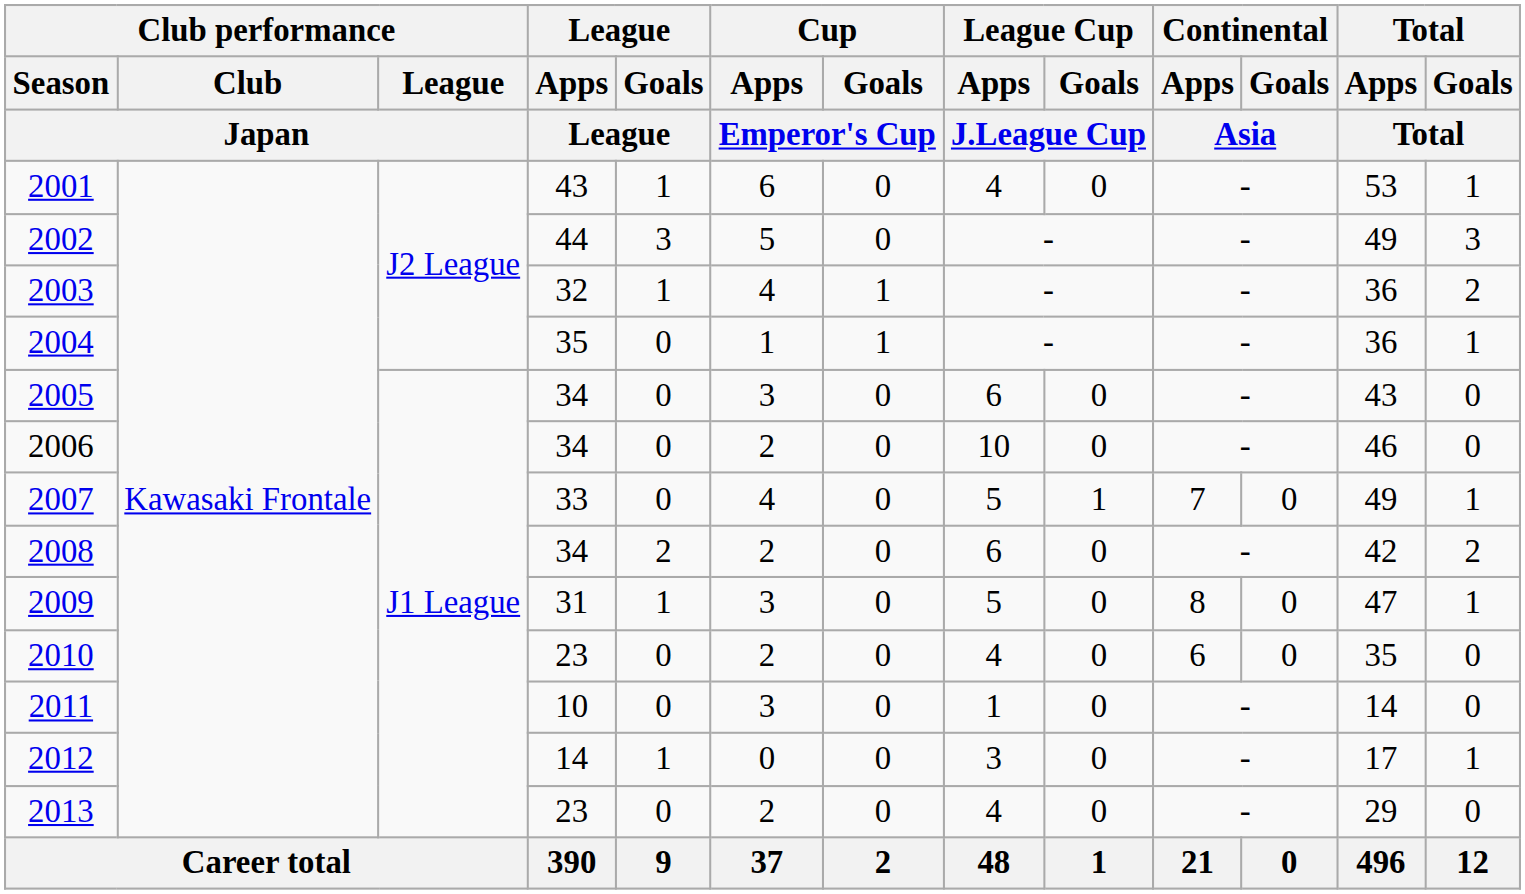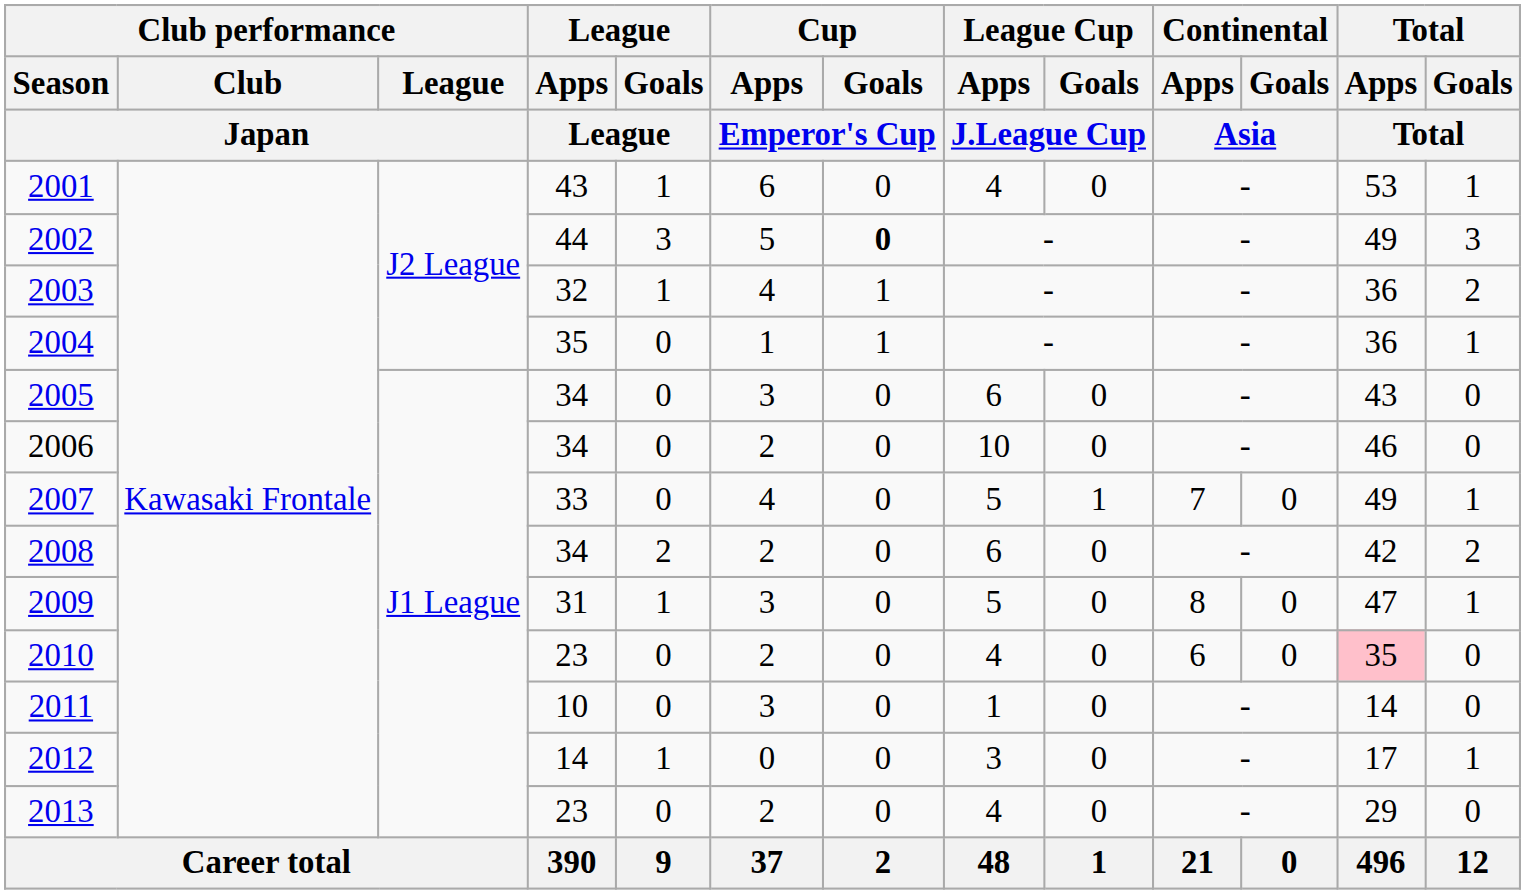(883, 238) normal -> (883, 238) bold
(1381, 654) no background -> (1381, 654) pink background
